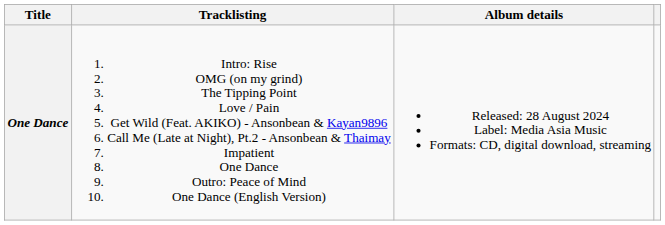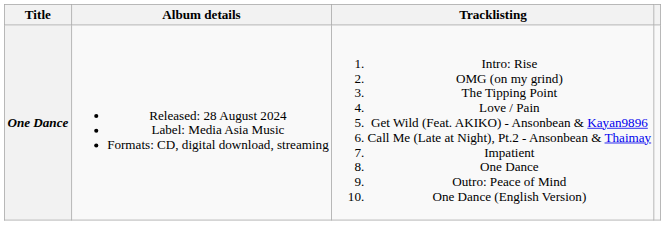columns swapped: (524, 14) <-> (233, 14)
